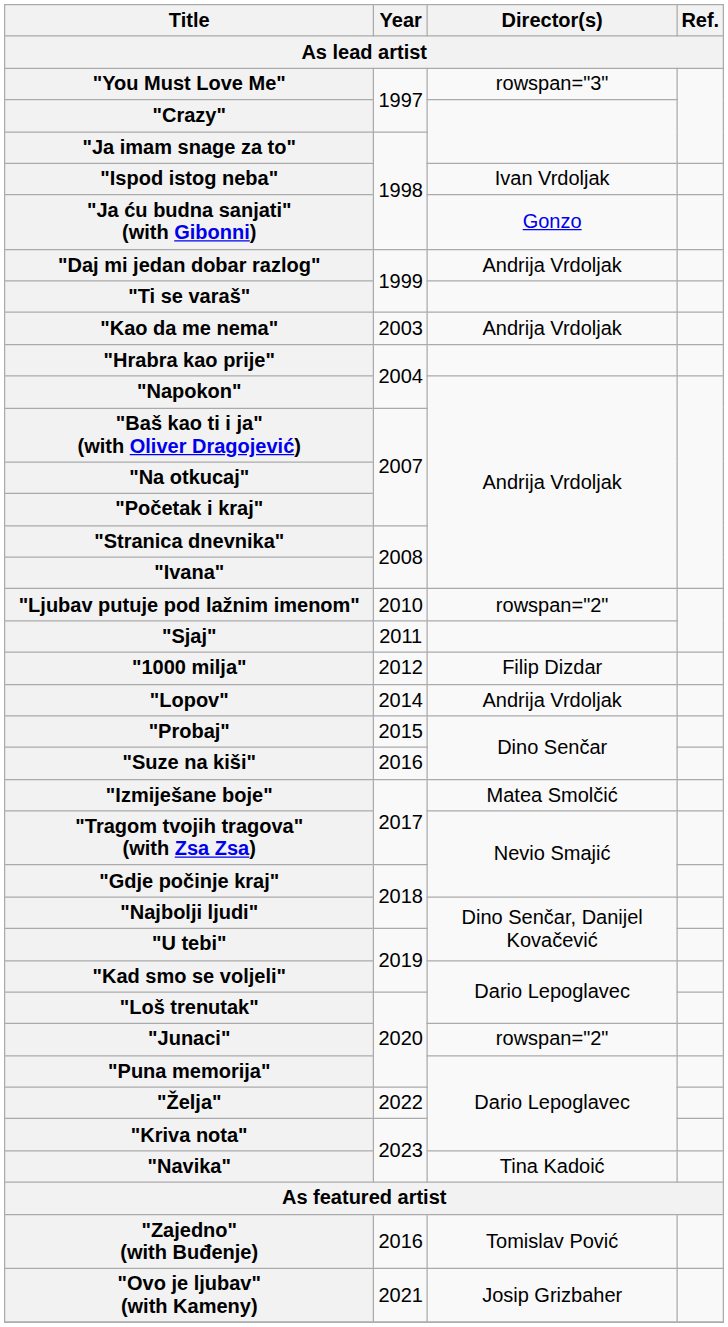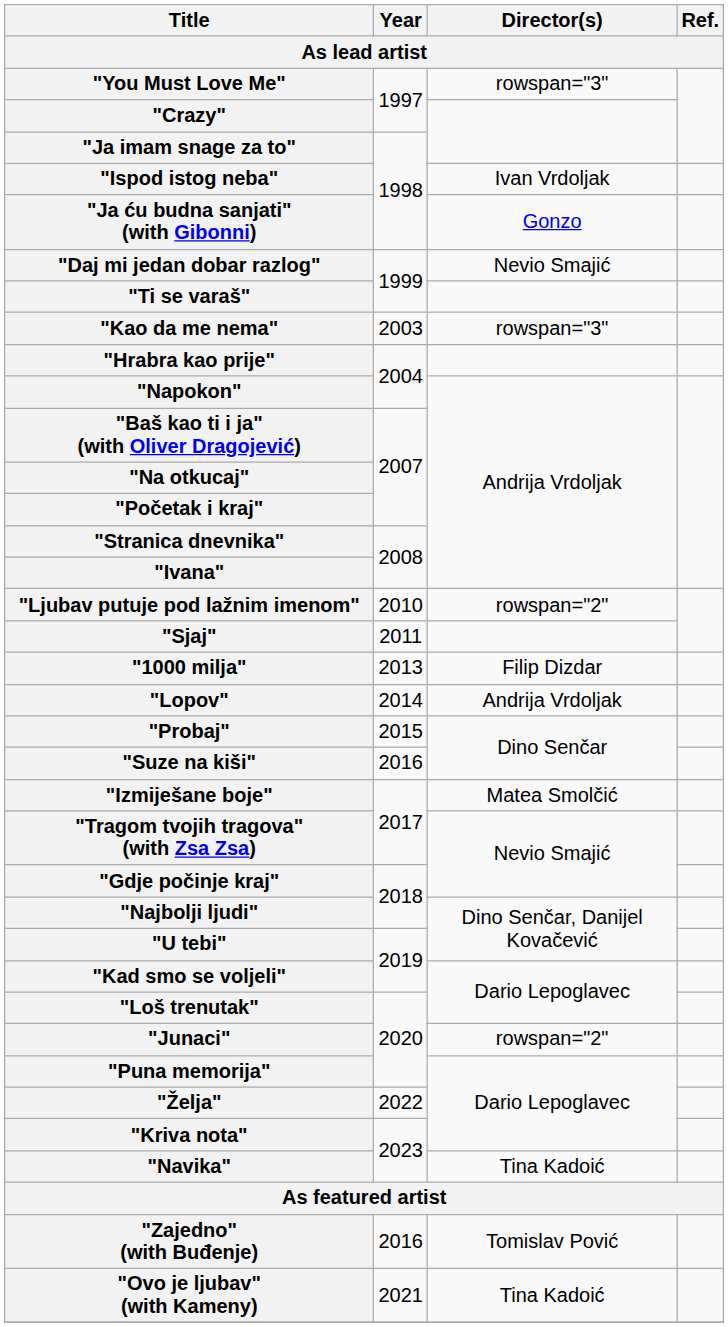(552, 264) Andrija Vrdoljak -> (552, 264) Nevio Smajić
(552, 328) Andrija Vrdoljak -> (552, 328) rowspan="3"
(401, 668) 2012 -> (401, 668) 2013
(552, 1295) Josip Grizbaher -> (552, 1295) Tina Kadoić
